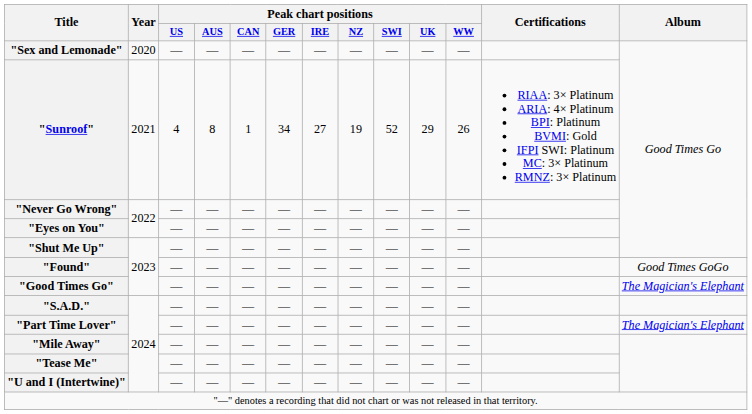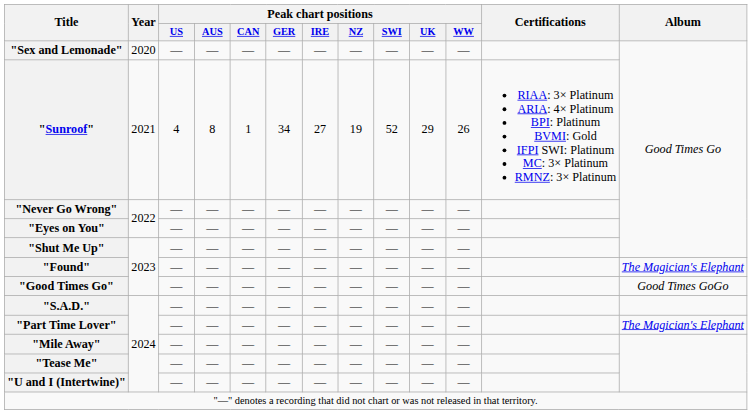(683, 266) Good Times GoGo -> (683, 266) The Magician's Elephant
(683, 286) The Magician's Elephant -> (683, 286) Good Times GoGo
